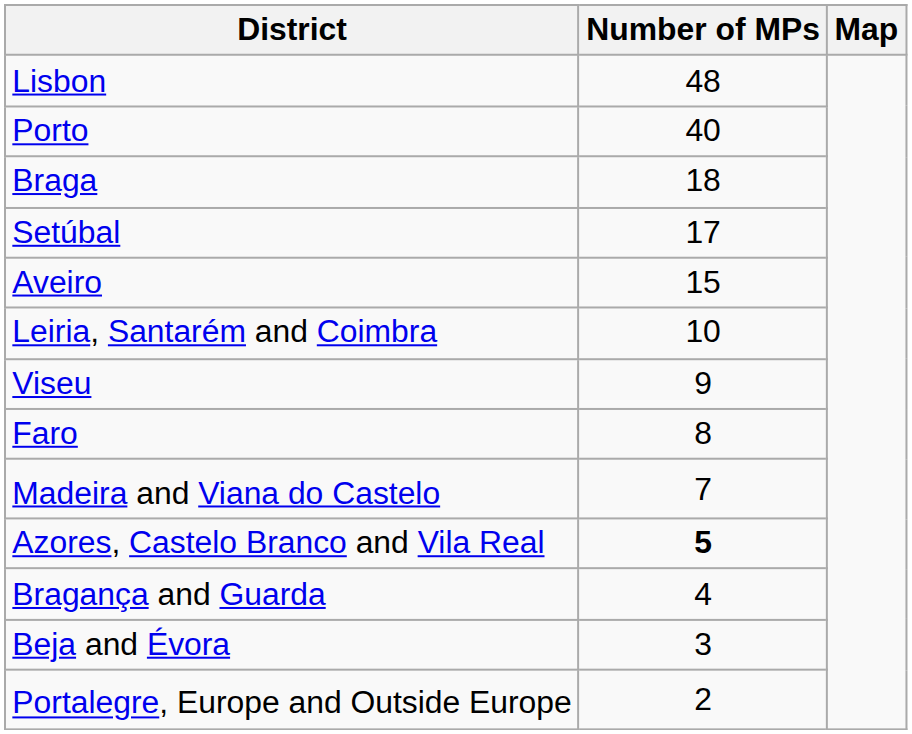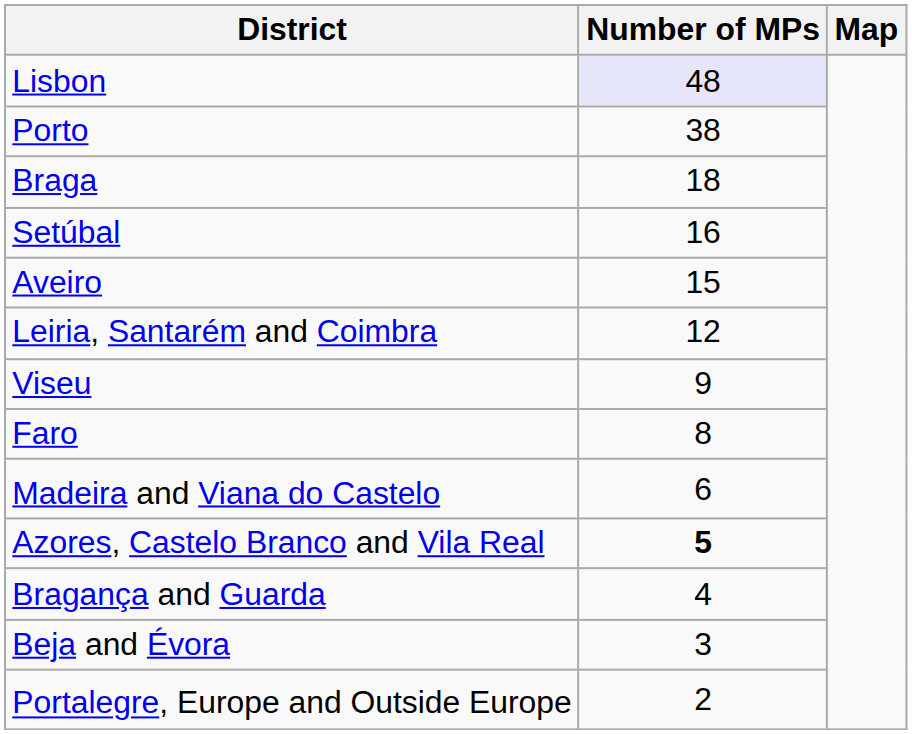(703, 80) no background -> (703, 80) lavender background
(703, 130) 40 -> (703, 130) 38
(703, 231) 17 -> (703, 231) 16
(703, 332) 10 -> (703, 332) 12
(703, 488) 7 -> (703, 488) 6
